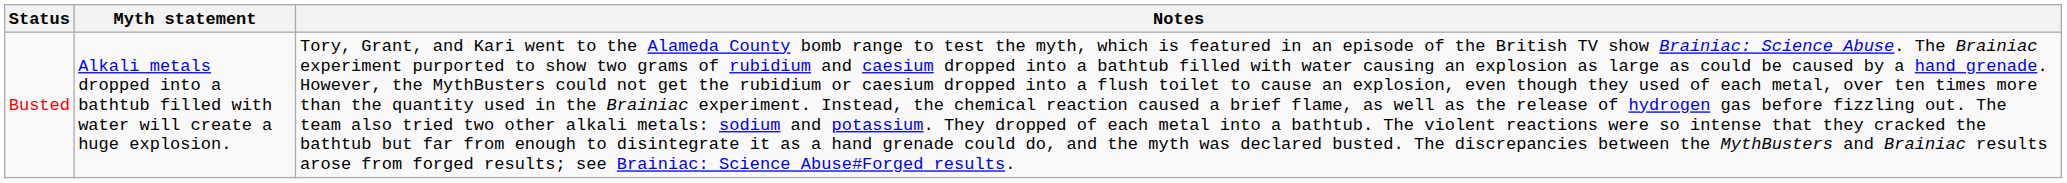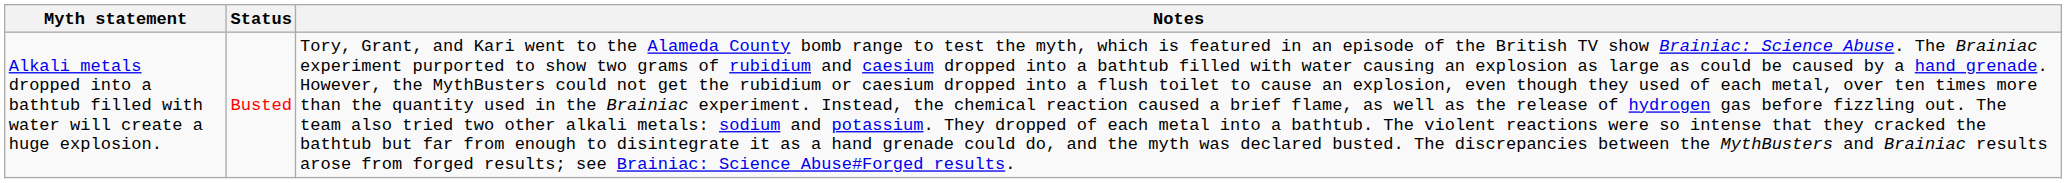columns swapped: (185, 19) <-> (39, 19)
